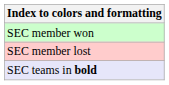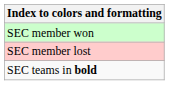(52, 70) lavender background -> (52, 70) no background
